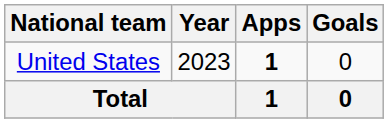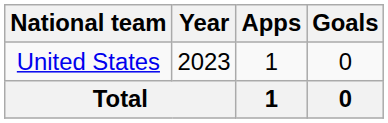(271, 61) bold -> (271, 61) normal
